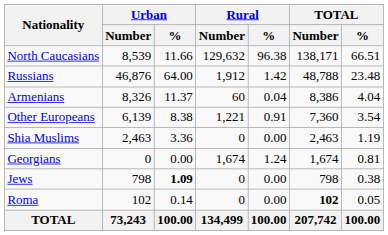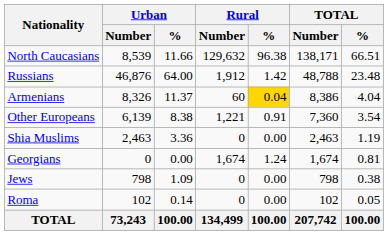(275, 96) no background -> (275, 96) gold background
(182, 179) bold -> (182, 179) normal
(329, 199) bold -> (329, 199) normal
